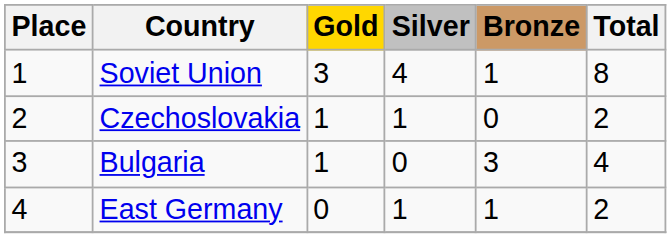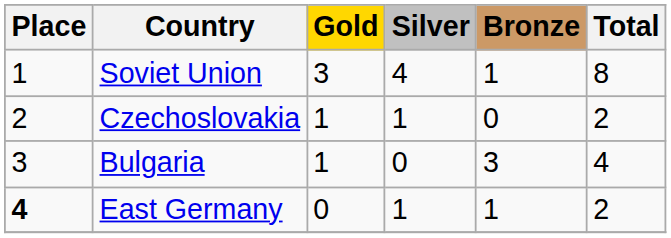(19, 208) normal -> (19, 208) bold
